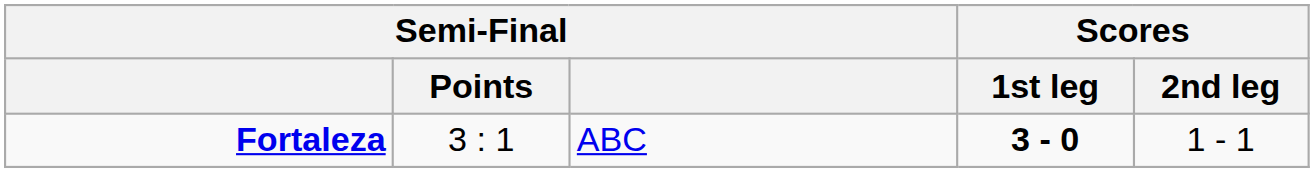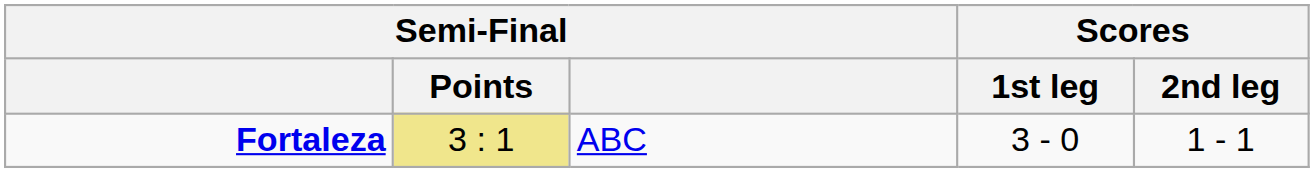(481, 139) no background -> (481, 139) khaki background
(1045, 139) bold -> (1045, 139) normal
